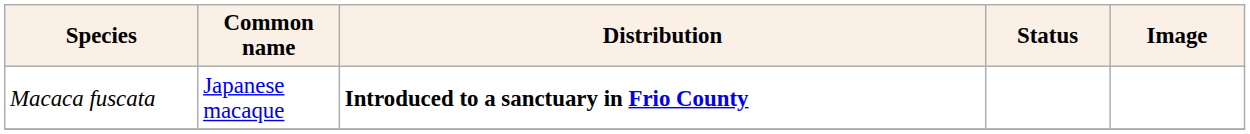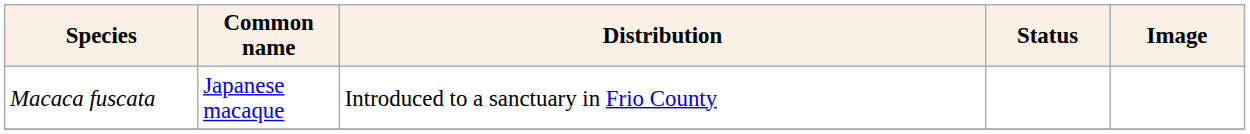(547, 97) bold -> (531, 97) normal
